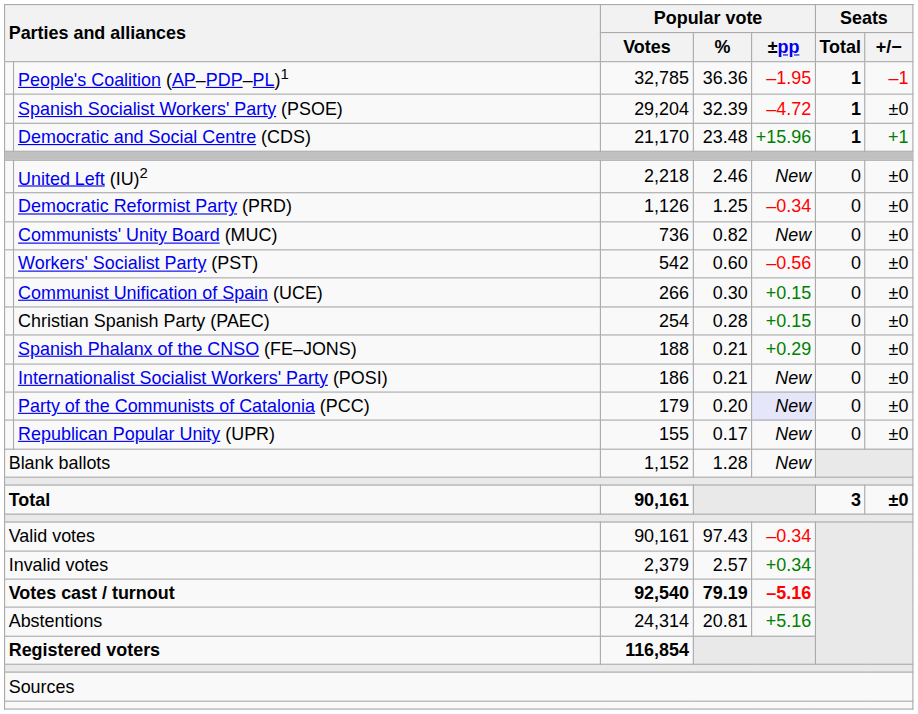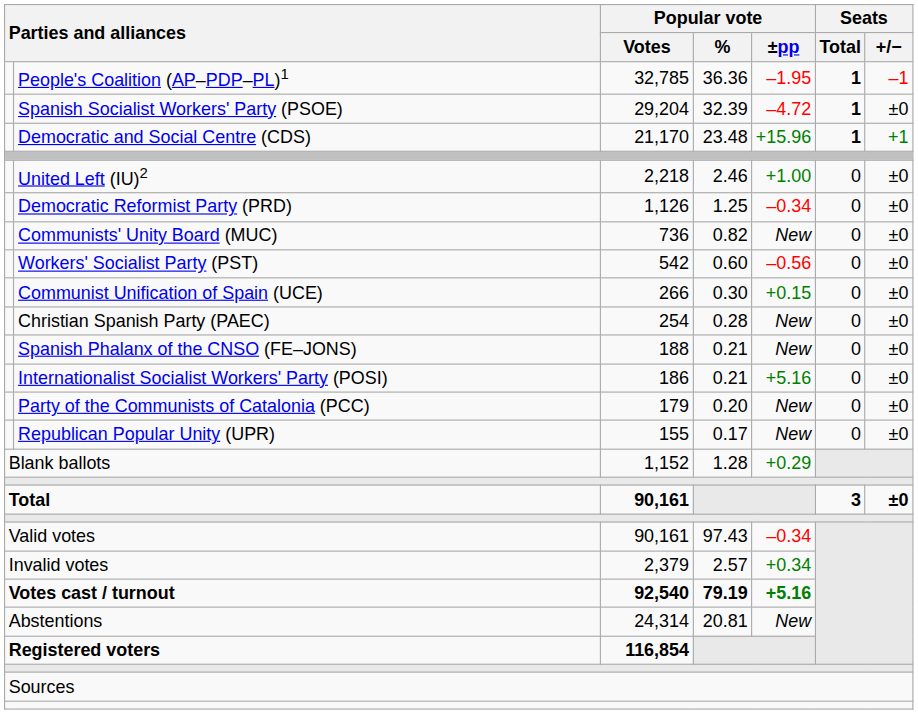(793, 176) New -> (789, 176) +1.00
(789, 320) +0.15 -> (793, 320) New
(789, 349) +0.29 -> (793, 349) New
(793, 377) New -> (789, 377) +5.16
(793, 406) lavender background -> (793, 406) no background
(793, 462) New -> (789, 462) +0.29
(789, 593) –5.16 -> (789, 593) +5.16
(789, 621) +5.16 -> (793, 621) New
